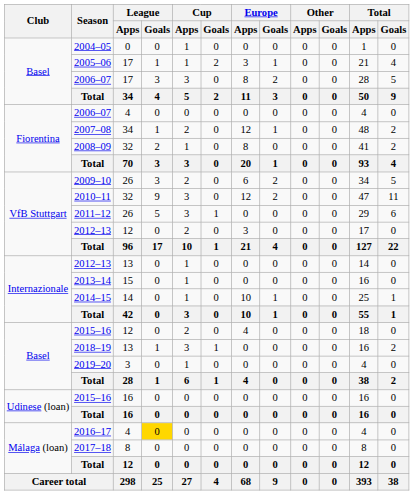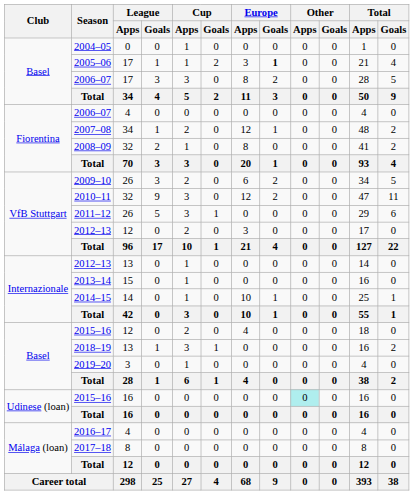(275, 63) normal -> (275, 63) bold
(305, 398) no background -> (305, 398) paleturquoise background
(157, 431) gold background -> (157, 431) no background
